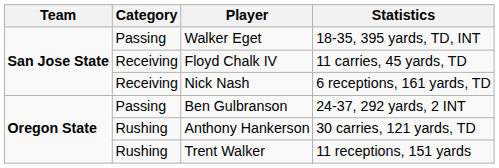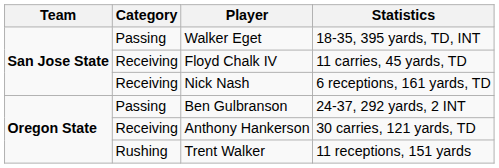(142, 128) Rushing -> (147, 128) Receiving
